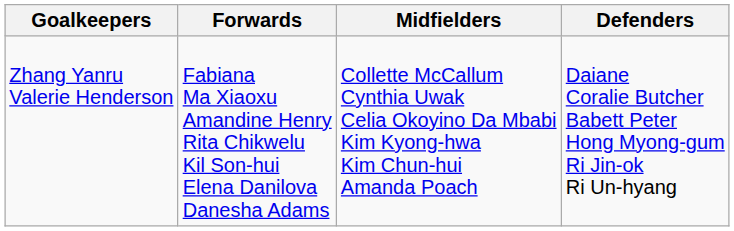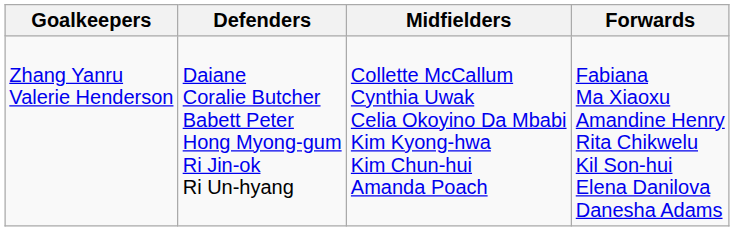columns swapped: (645, 20) <-> (257, 20)
